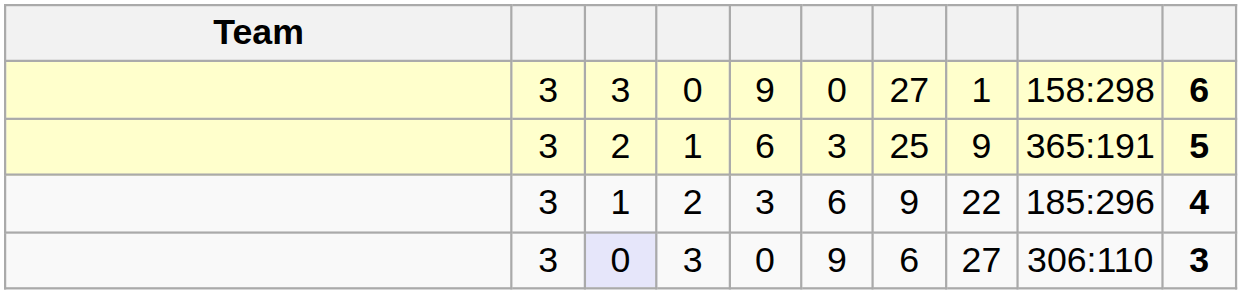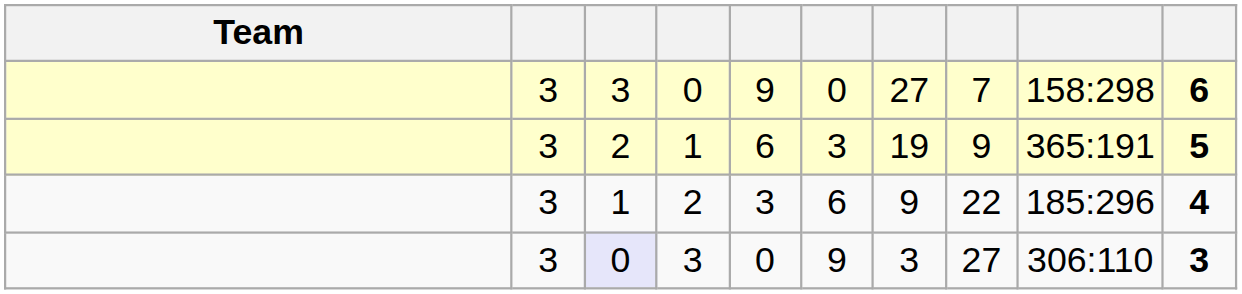(981, 89) 1 -> (981, 89) 7
(909, 145) 25 -> (909, 145) 19
(909, 259) 6 -> (909, 259) 3
